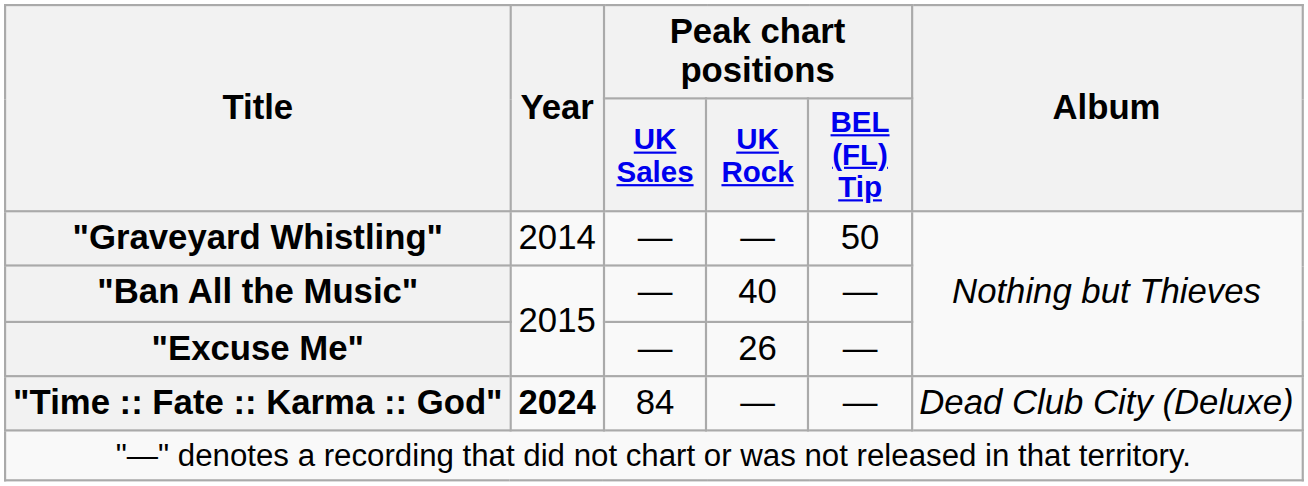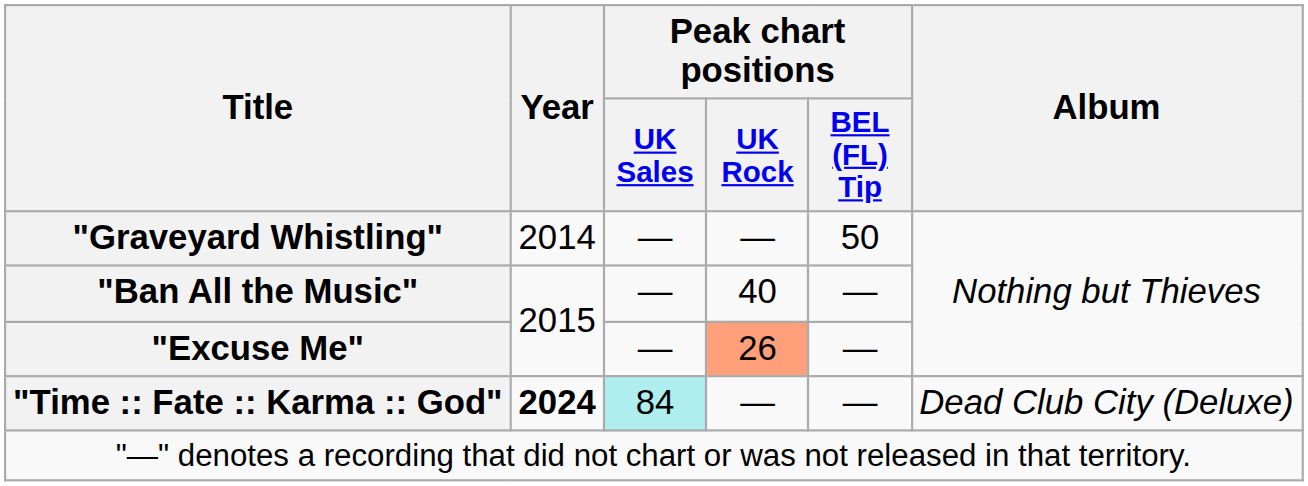(758, 347) no background -> (758, 347) lightsalmon background
(655, 402) no background -> (655, 402) paleturquoise background
